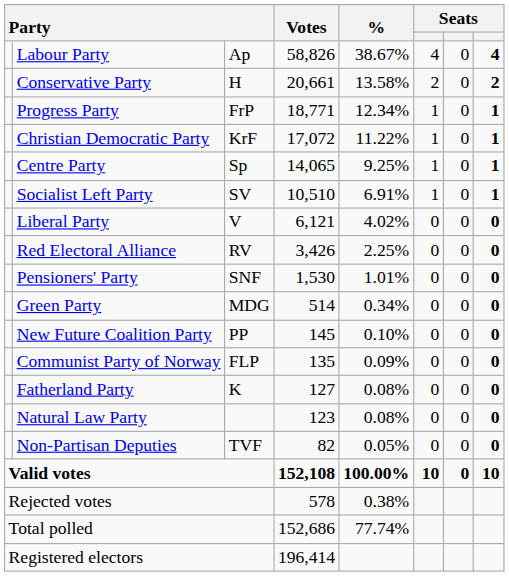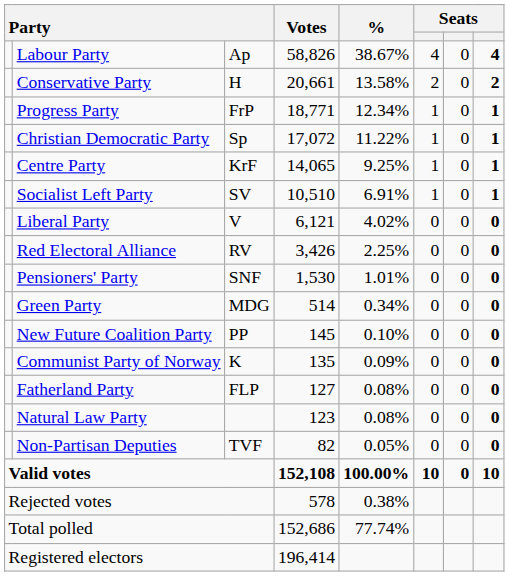(243, 138) KrF -> (238, 138) Sp
(238, 166) Sp -> (243, 166) KrF
(244, 361) FLP -> (235, 361) K
(235, 389) K -> (244, 389) FLP
